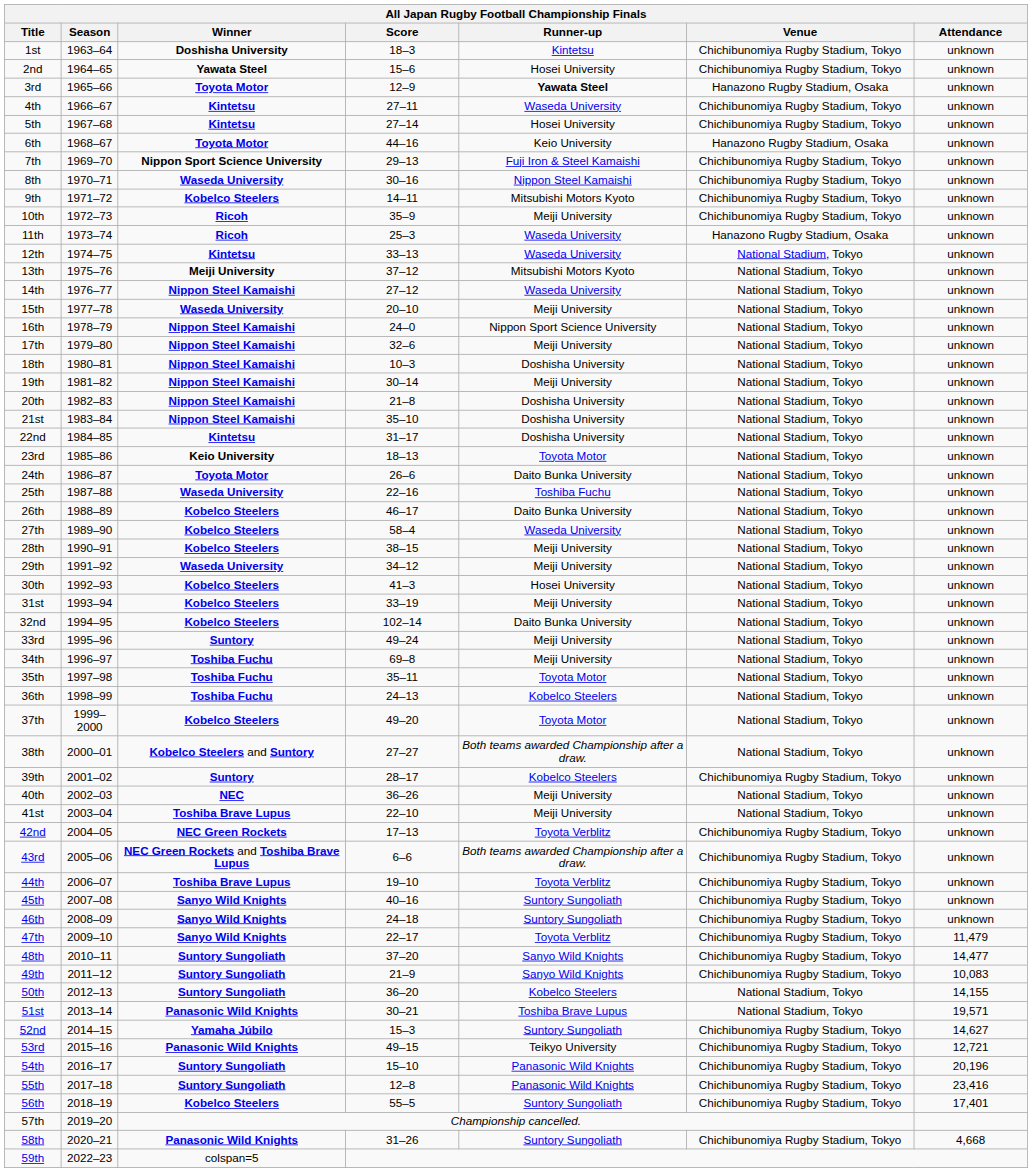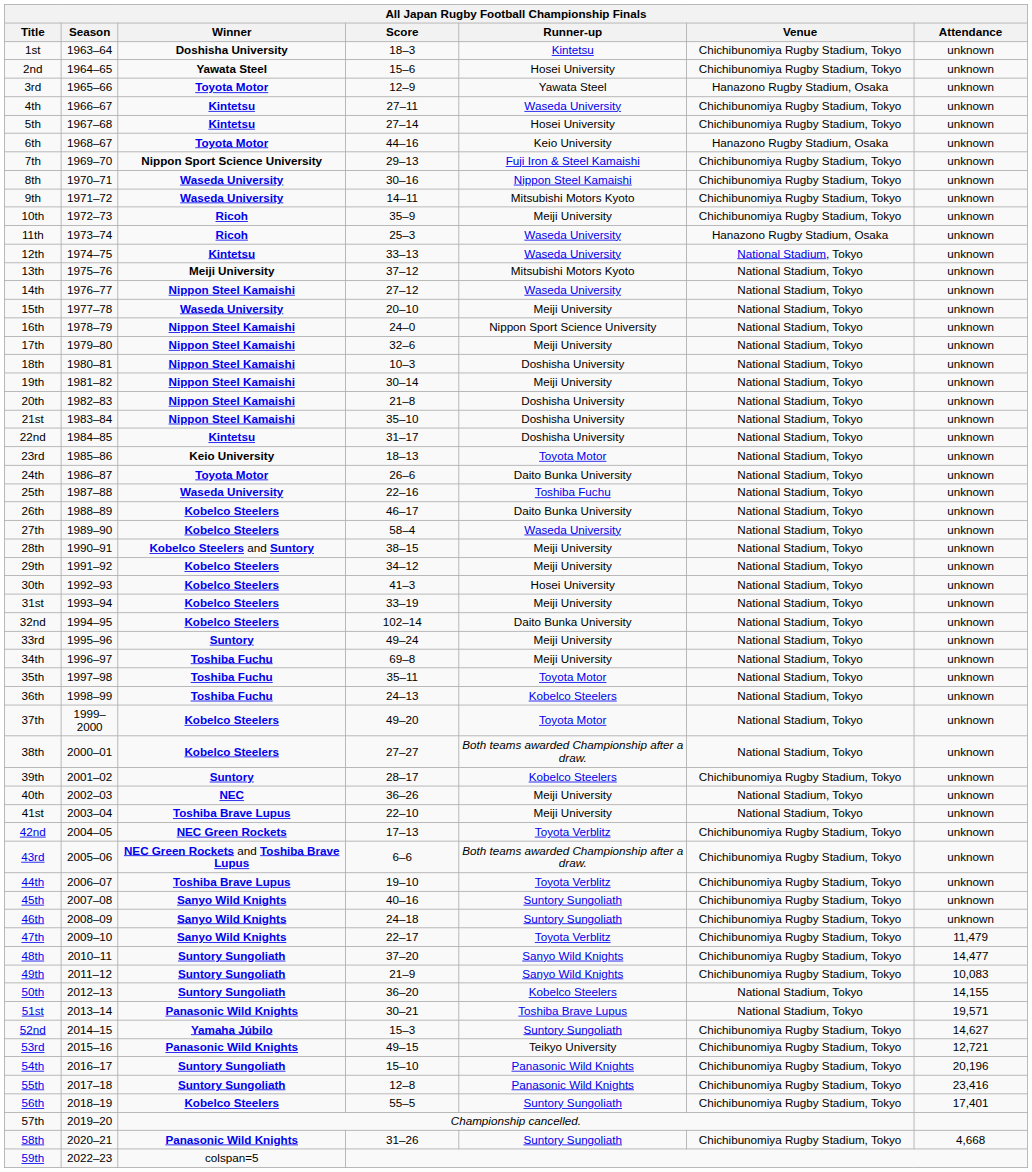(573, 88) bold -> (573, 88) normal
(232, 198) Kobelco Steelers -> (232, 198) Waseda University
(232, 548) Kobelco Steelers -> (232, 548) Kobelco Steelers and Suntory
(232, 567) Waseda University -> (232, 567) Kobelco Steelers
(232, 752) Kobelco Steelers and Suntory -> (232, 752) Kobelco Steelers
